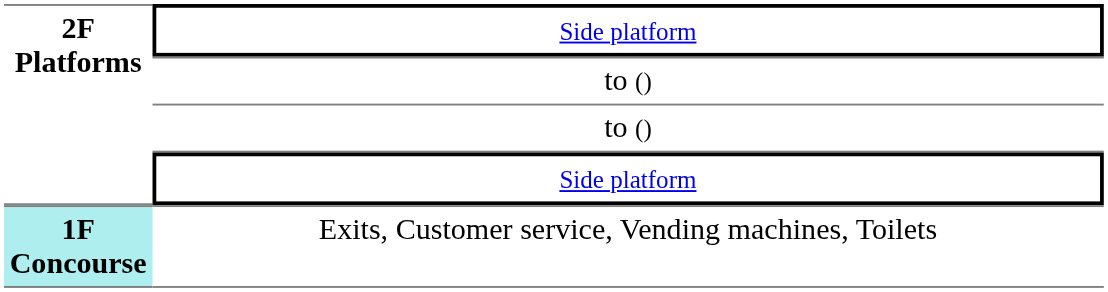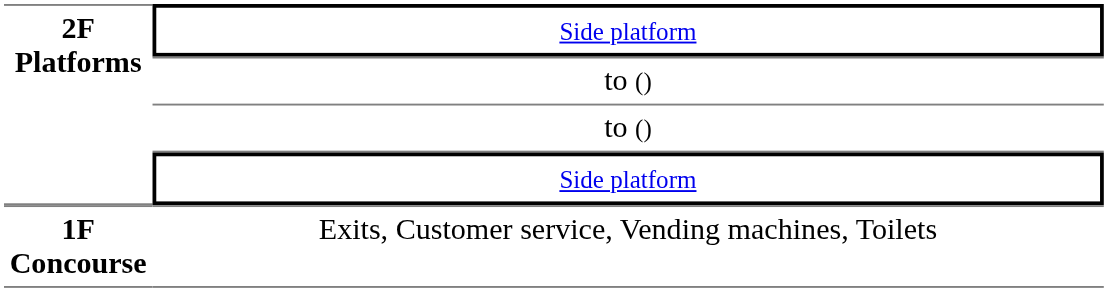(78, 246) paleturquoise background -> (78, 246) no background
